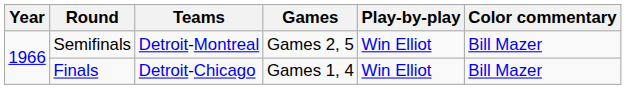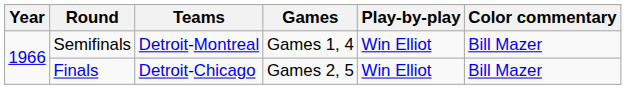(310, 44) Games 2, 5 -> (310, 44) Games 1, 4
(310, 71) Games 1, 4 -> (310, 71) Games 2, 5
